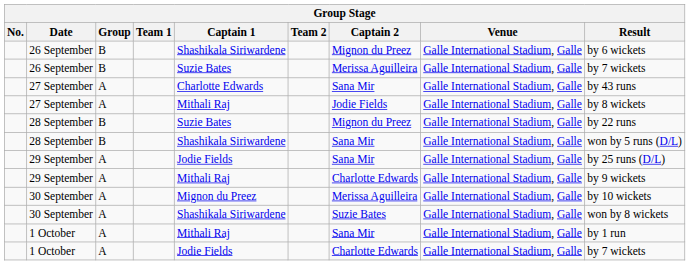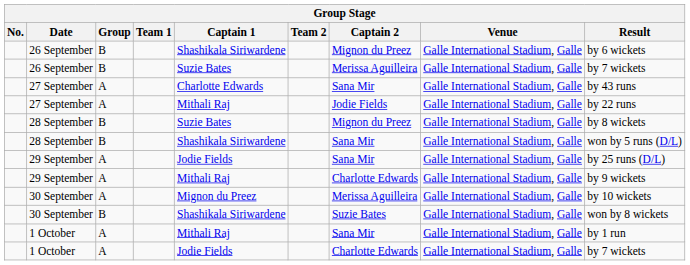(616, 104) by 8 wickets -> (612, 104) by 22 runs
(612, 123) by 22 runs -> (616, 123) by 8 wickets
(102, 214) A -> (102, 214) B
